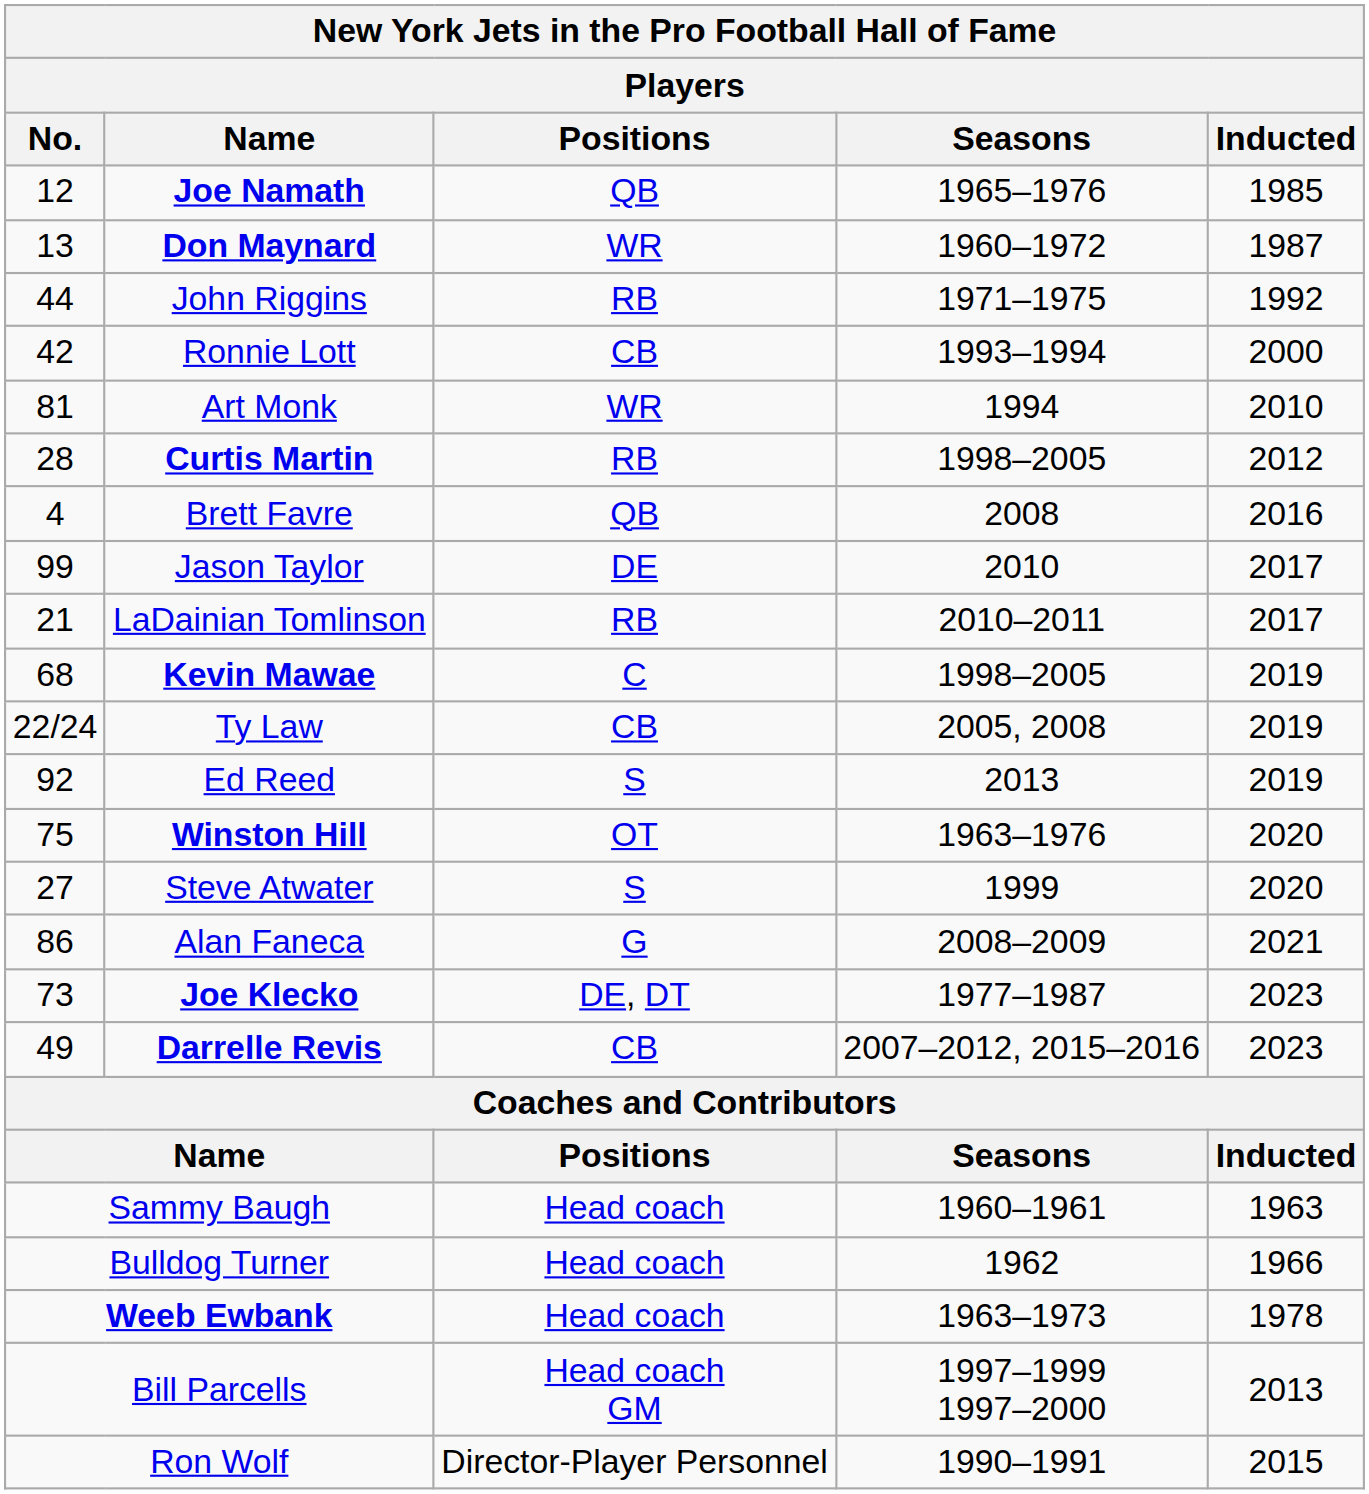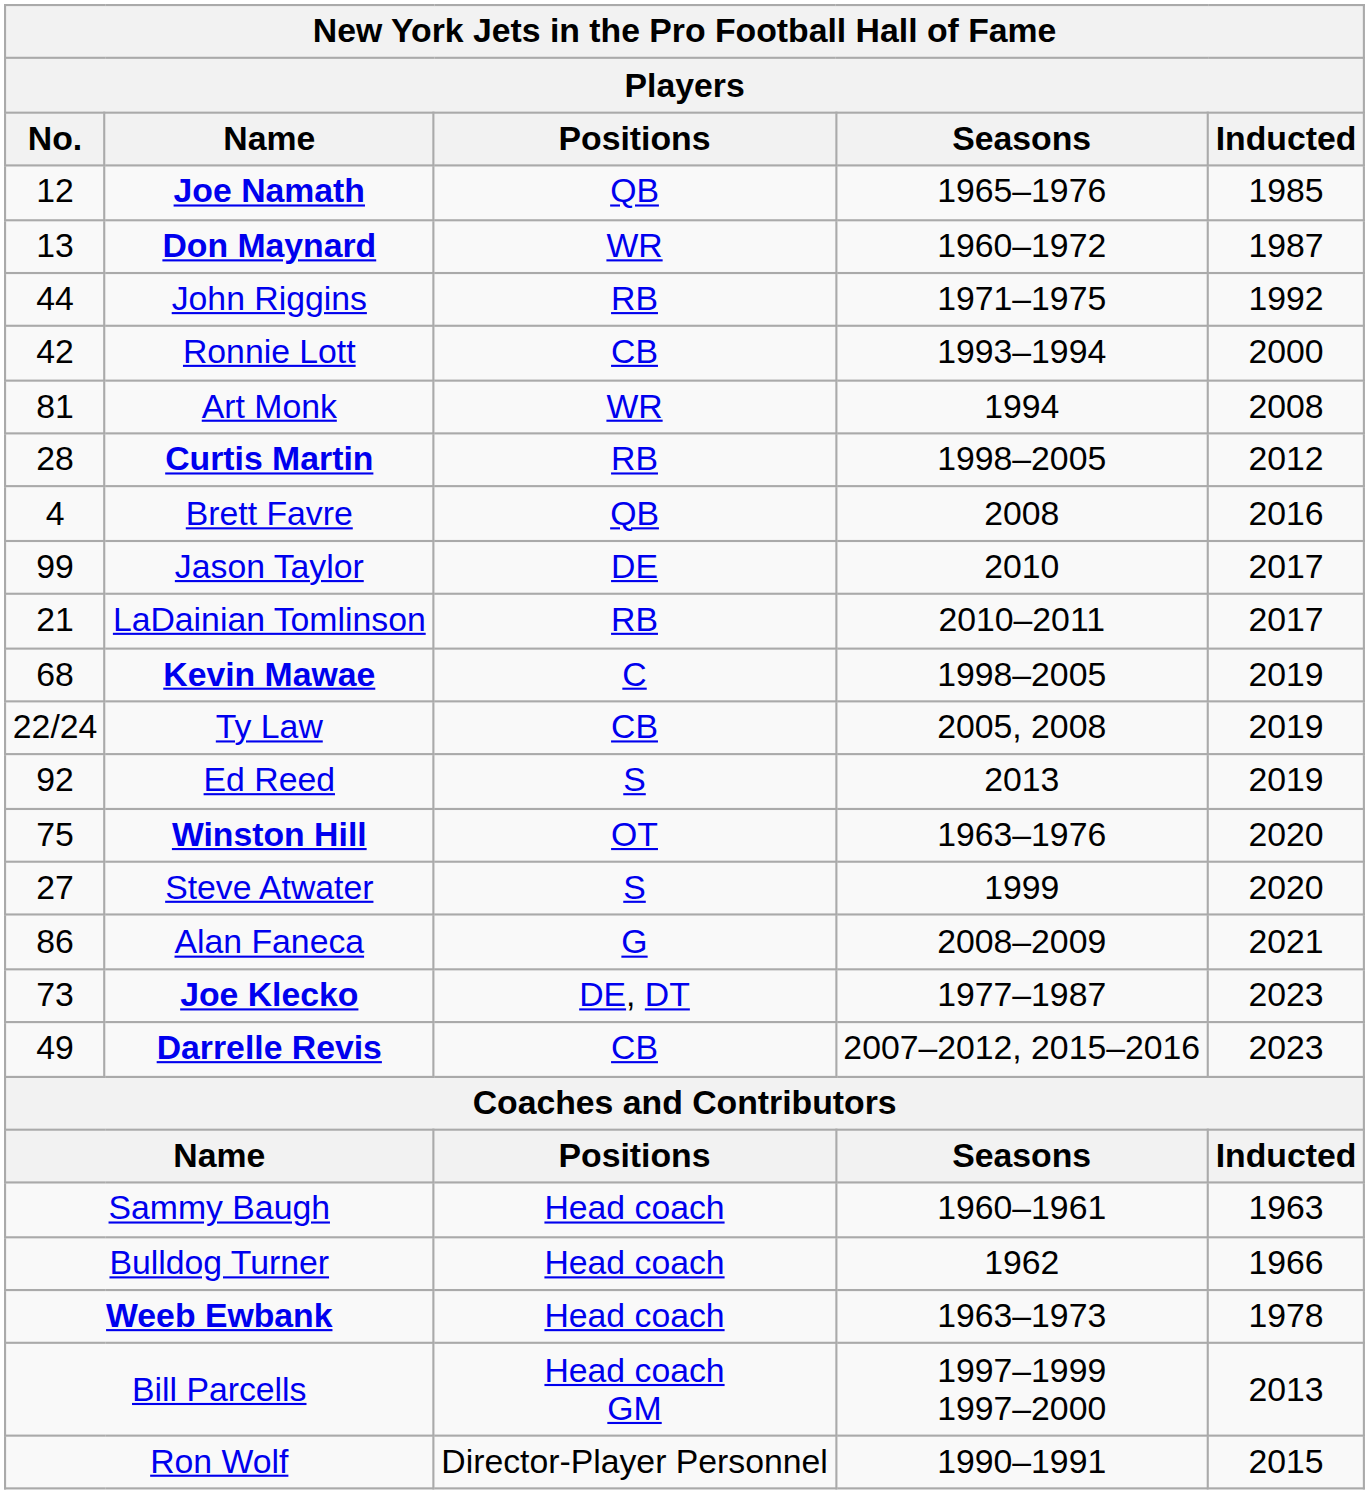(1286, 406) 2010 -> (1286, 406) 2008
